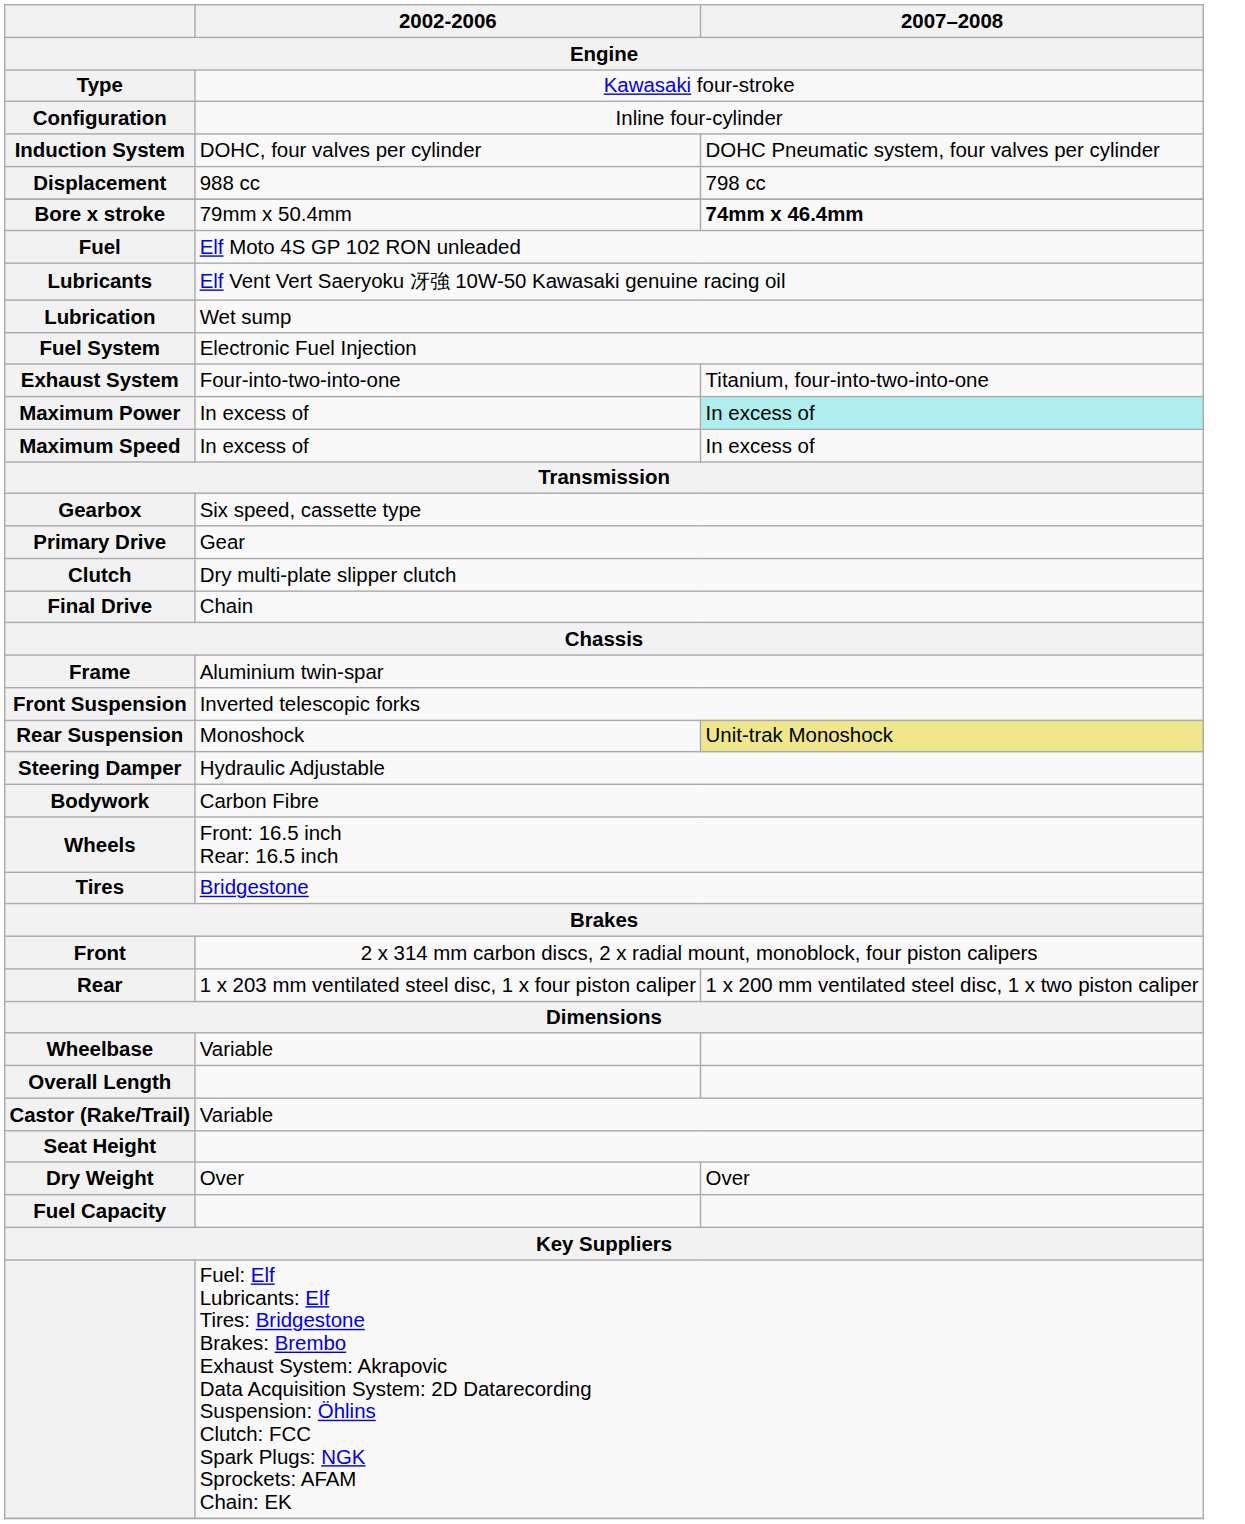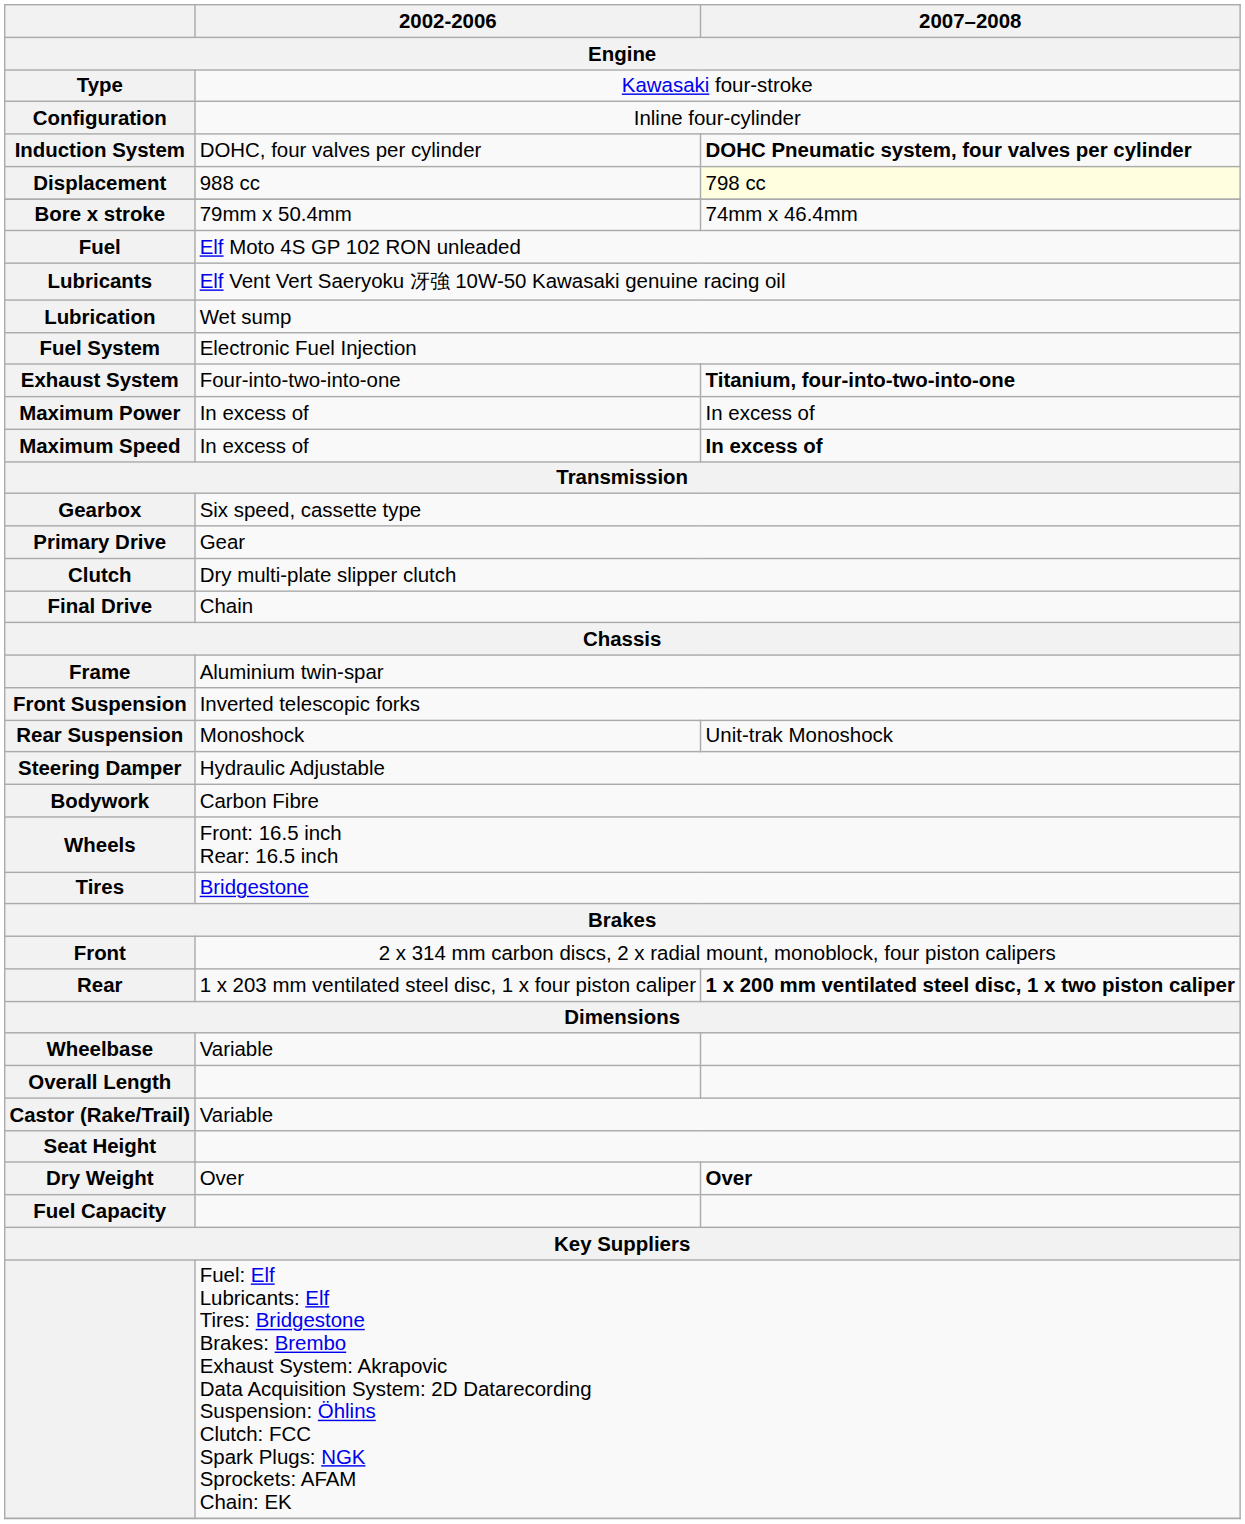(933, 150) normal -> (949, 150) bold
(736, 183) no background -> (736, 183) lightyellow background
(785, 215) bold -> (782, 215) normal
(847, 381) normal -> (860, 381) bold
(760, 413) paleturquoise background -> (760, 413) no background
(760, 445) normal -> (764, 445) bold
(799, 736) khaki background -> (799, 736) no background
(952, 985) normal -> (970, 985) bold
(728, 1179) normal -> (729, 1179) bold
